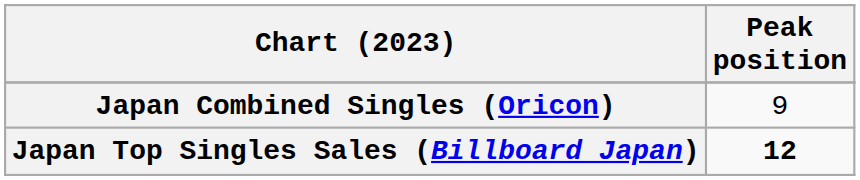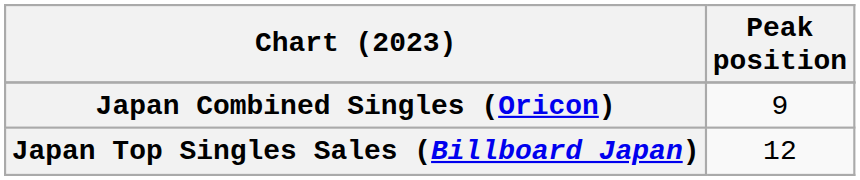(780, 151) bold -> (780, 151) normal
